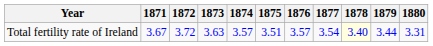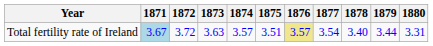(156, 32) no background -> (156, 32) lightblue background
(300, 32) no background -> (300, 32) khaki background
(358, 32) lightyellow background -> (358, 32) no background
